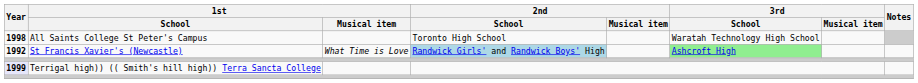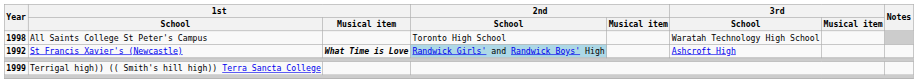(367, 51) normal -> (367, 51) bold
(704, 51) lightgreen background -> (704, 51) no background
(16, 68) lavender background -> (16, 68) no background
